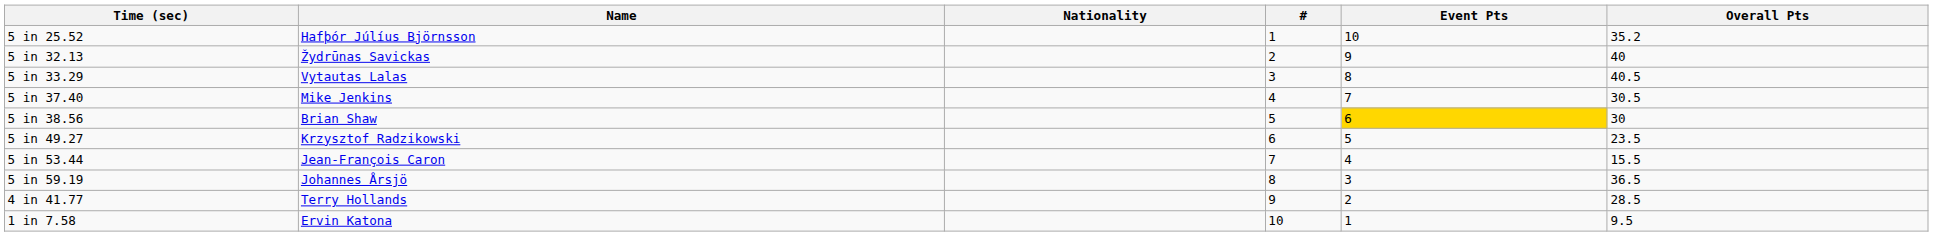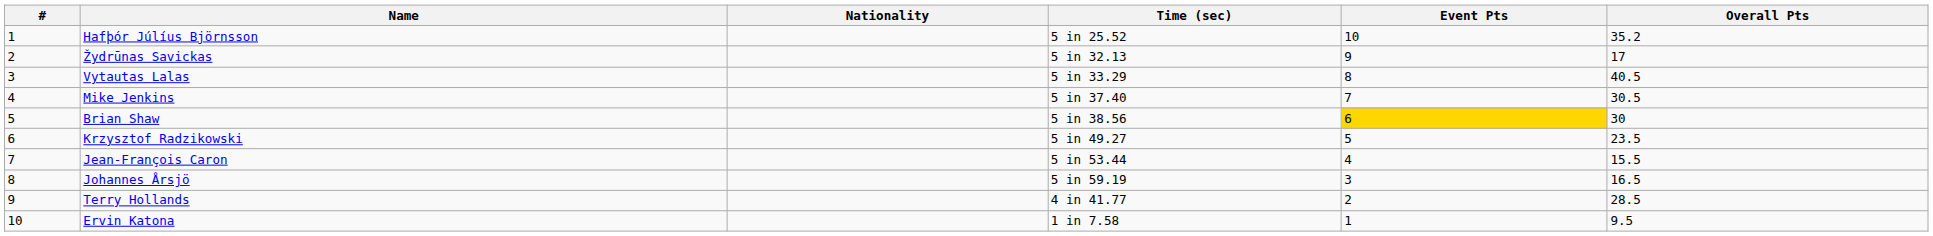columns swapped: (1303, 15) <-> (151, 15)
(1618, 56) 40 -> (1618, 56) 17
(1626, 180) 36.5 -> (1626, 180) 16.5
